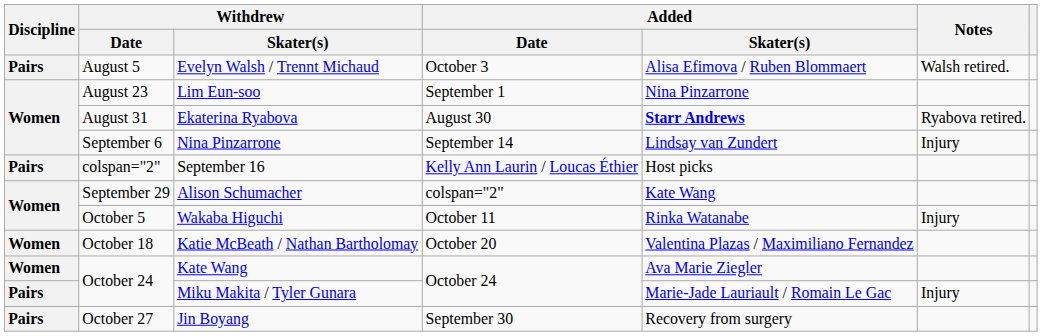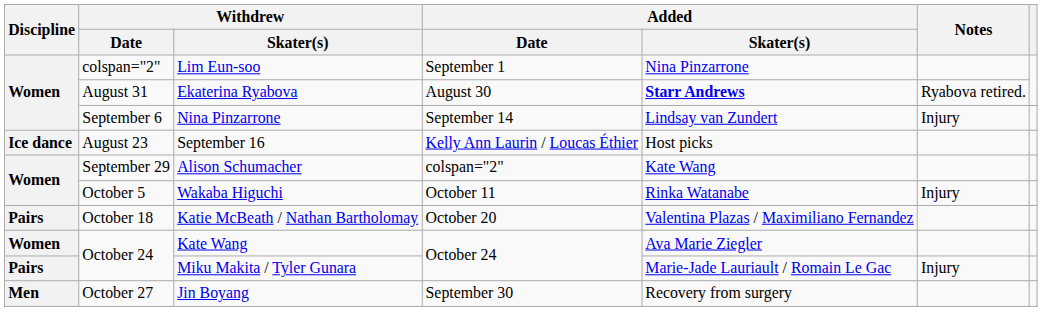- row: (278, 67)
(115, 92) August 23 -> (121, 67) colspan="2"
(26, 167) Pairs -> (40, 142) Ice dance
(121, 167) colspan="2" -> (115, 142) August 23
(34, 243) Women -> (26, 218) Pairs
(26, 318) Pairs -> (24, 293) Men
